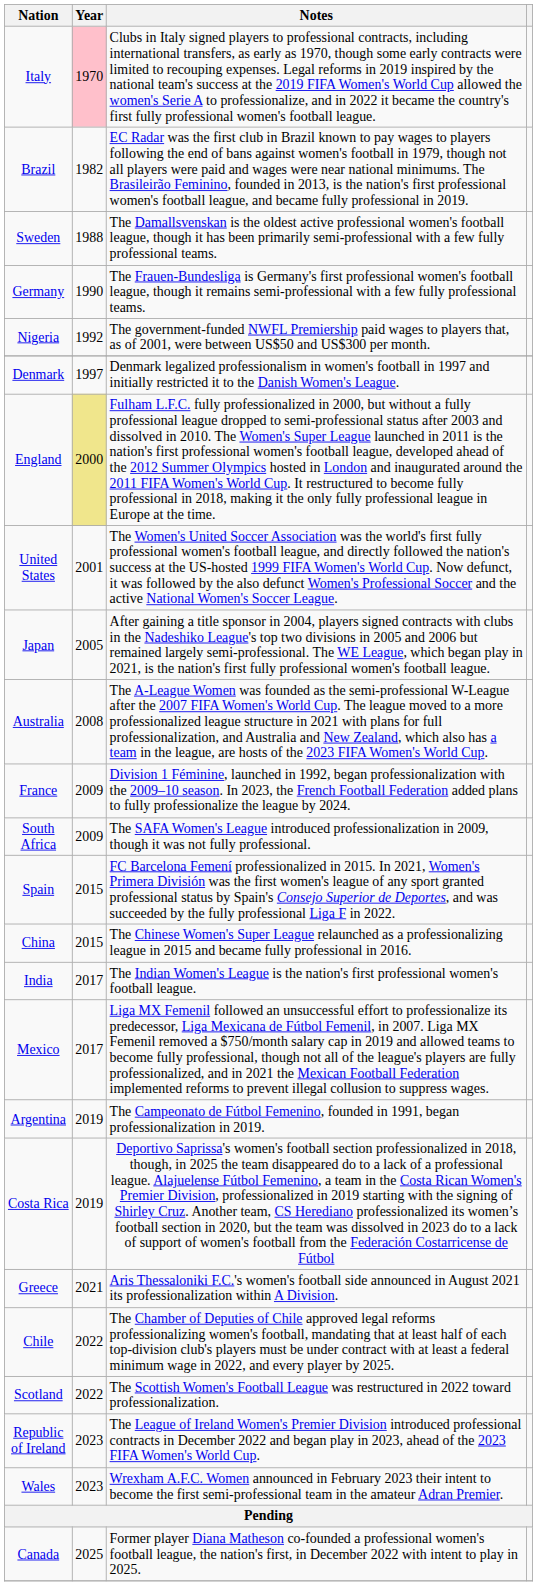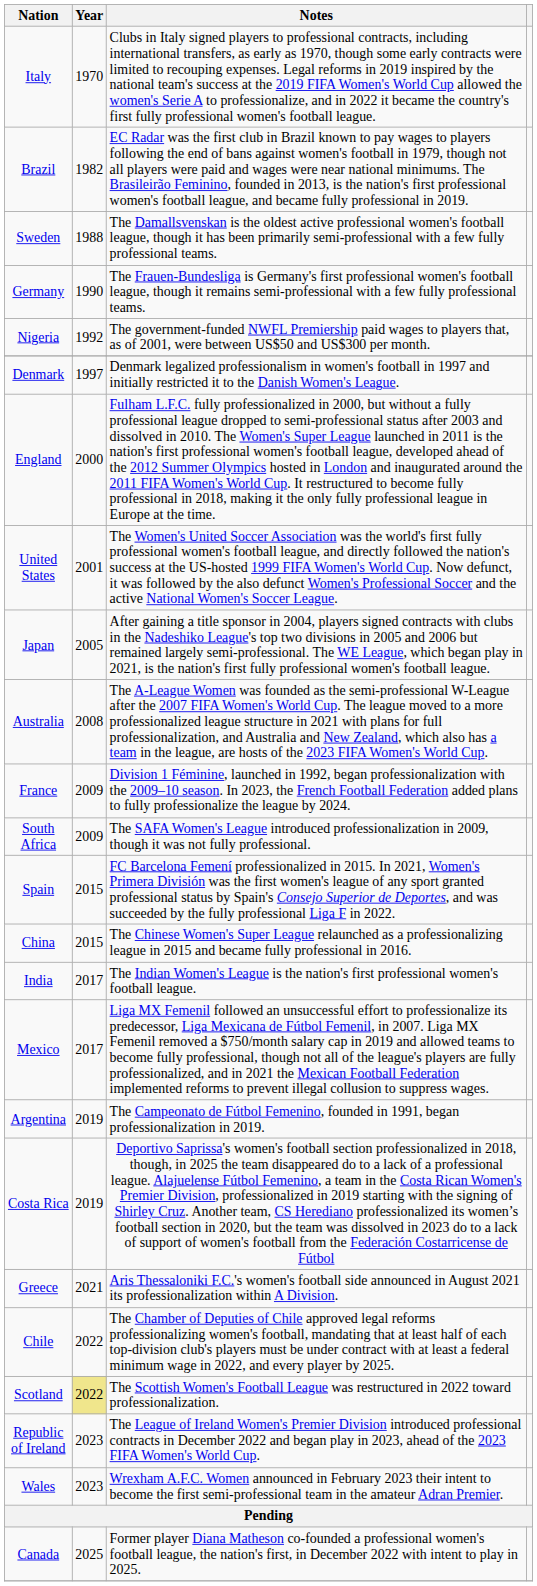(89, 76) pink background -> (89, 76) no background
(89, 459) khaki background -> (89, 459) no background
(89, 1395) no background -> (89, 1395) khaki background
